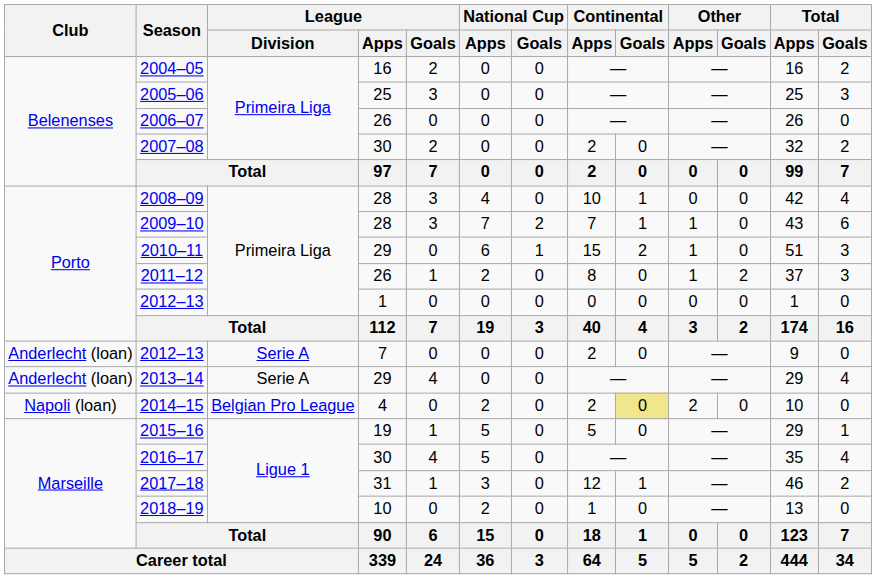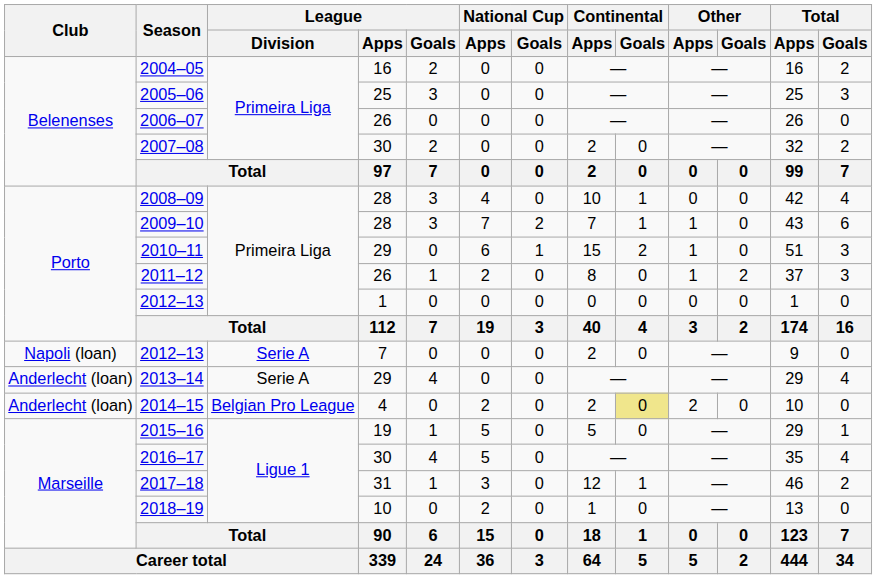(70, 353) Anderlecht (loan) -> (70, 353) Napoli (loan)
(70, 405) Napoli (loan) -> (70, 405) Anderlecht (loan)
